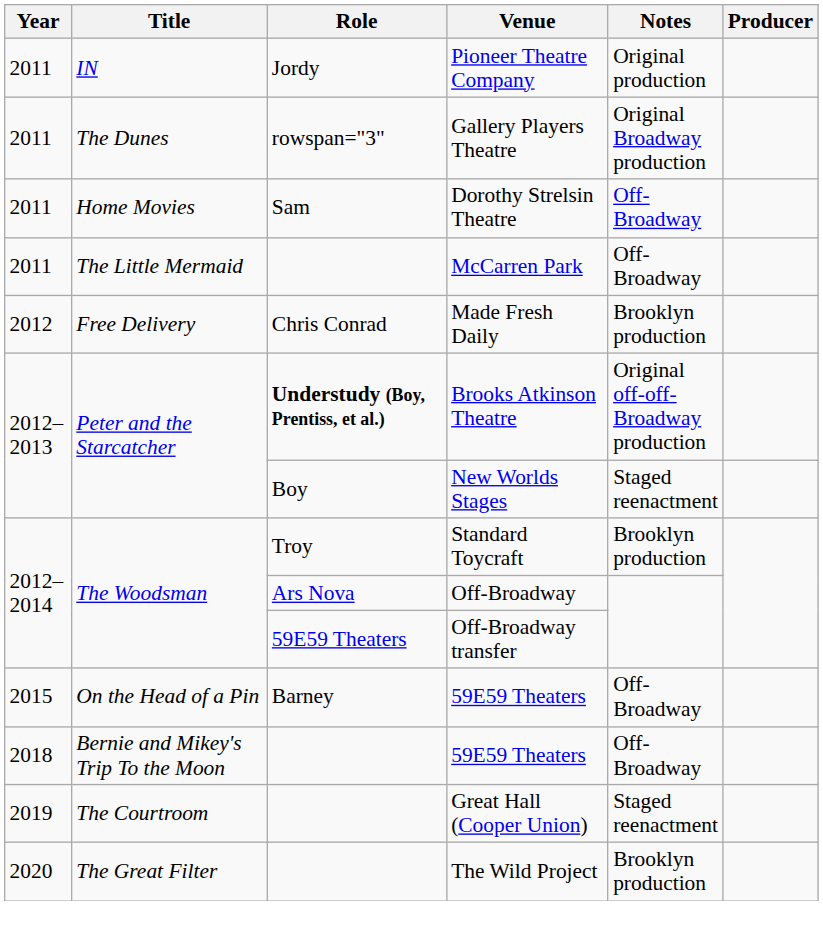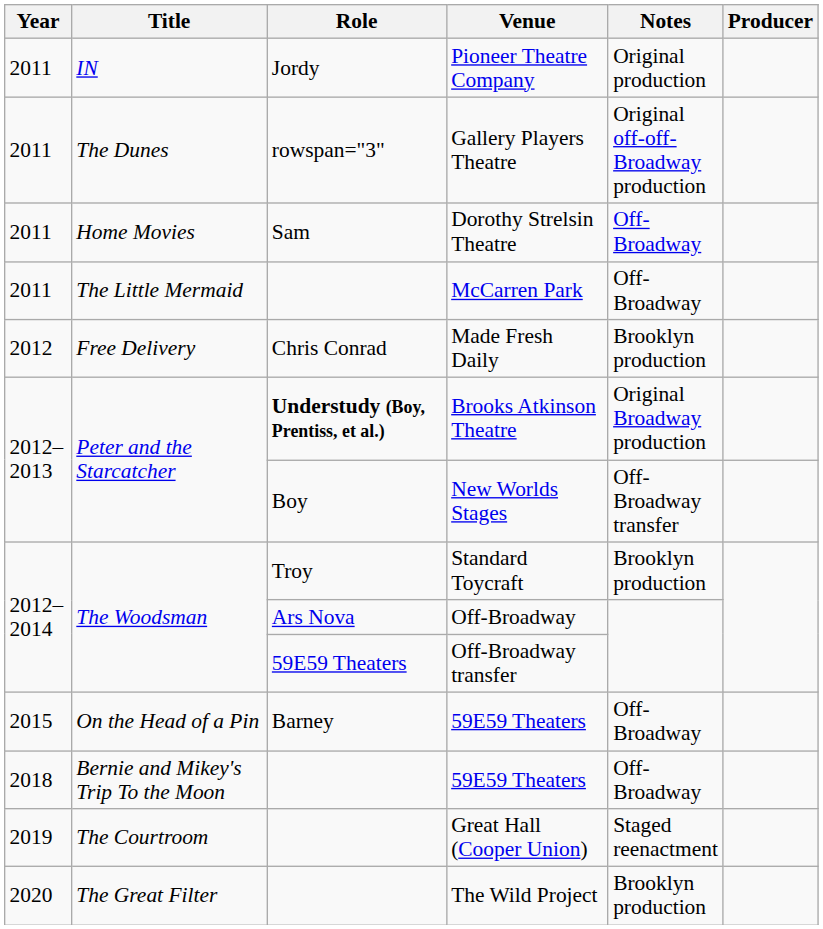(660, 137) Original Broadway production -> (660, 149) Original off-off-Broadway production
(660, 406) Original off-off-Broadway production -> (660, 418) Original Broadway production
(666, 488) Staged reenactment -> (657, 500) Off-Broadway transfer
